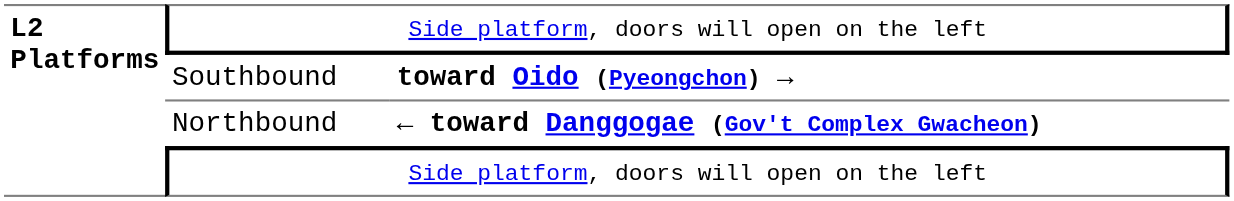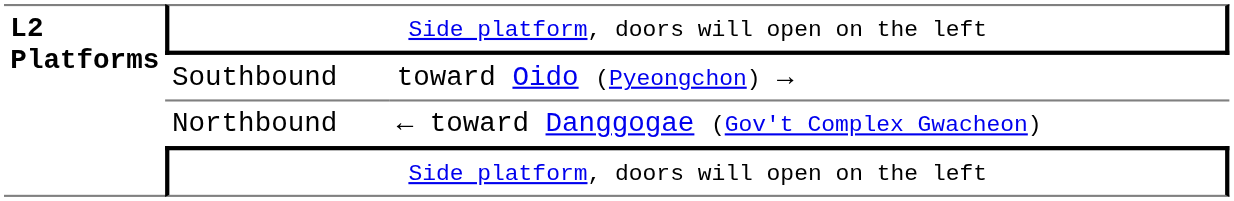(595, 77) bold -> (595, 77) normal
(719, 124) bold -> (719, 124) normal
